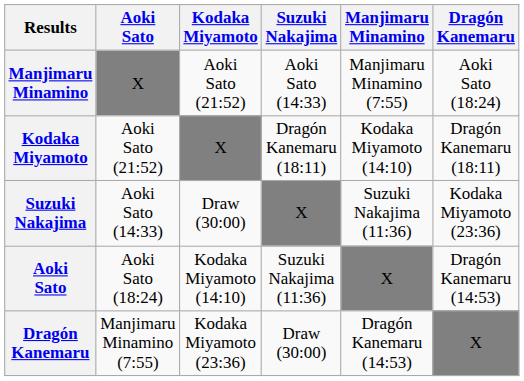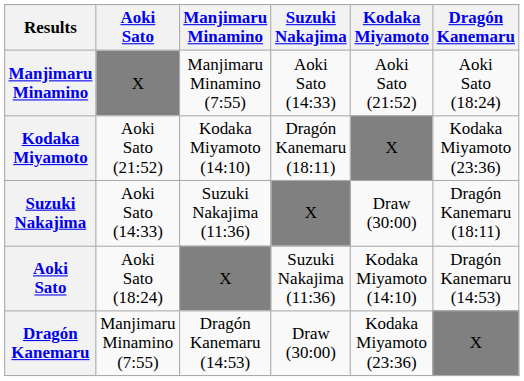columns swapped: (221, 27) <-> (387, 27)
(476, 148) Dragón Kanemaru (18:11) -> (476, 148) Kodaka Miyamoto (23:36)
(476, 213) Kodaka Miyamoto (23:36) -> (476, 213) Dragón Kanemaru (18:11)
